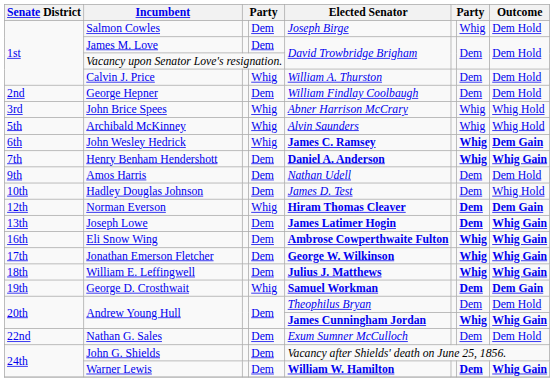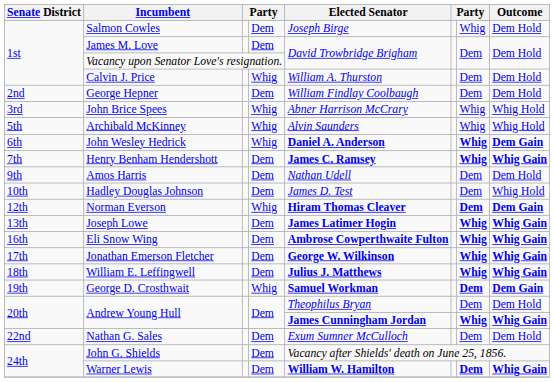(332, 142) James C. Ramsey -> (336, 142) Daniel A. Anderson
(336, 158) Daniel A. Anderson -> (332, 158) James C. Ramsey
(471, 223) Dem -> (473, 223) Whig
